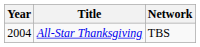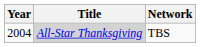(90, 33) no background -> (90, 33) lightgrey background
